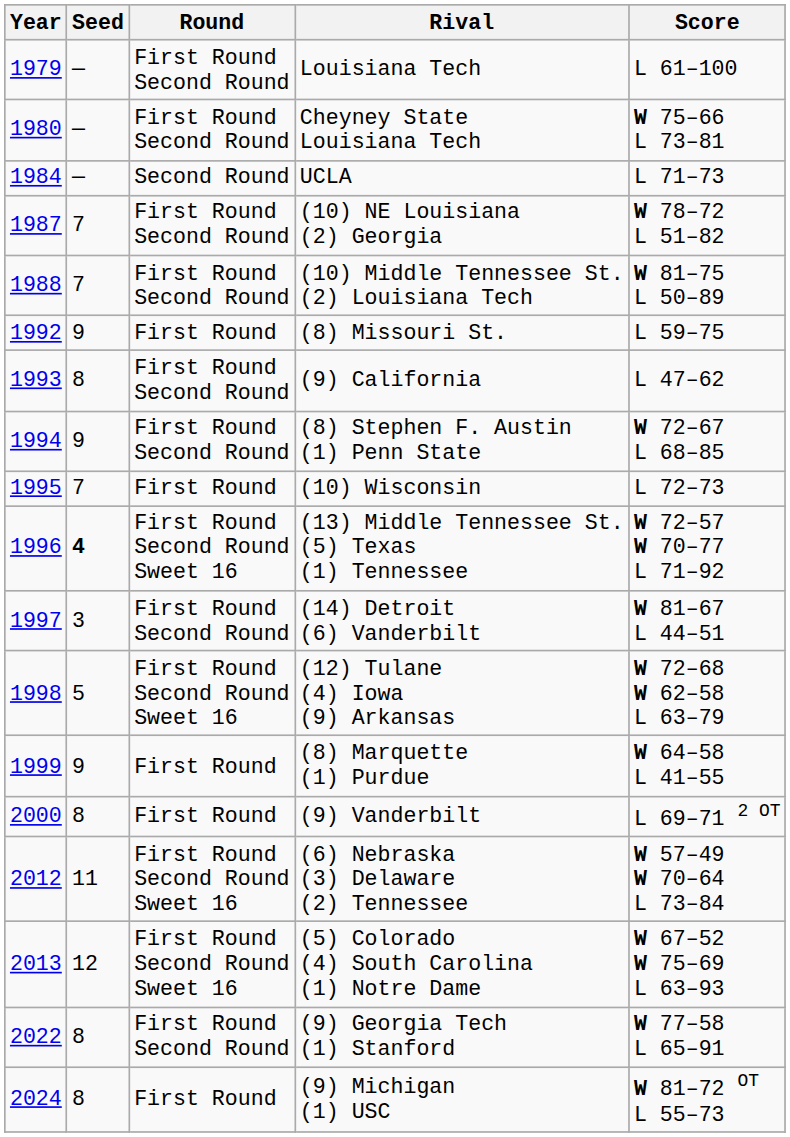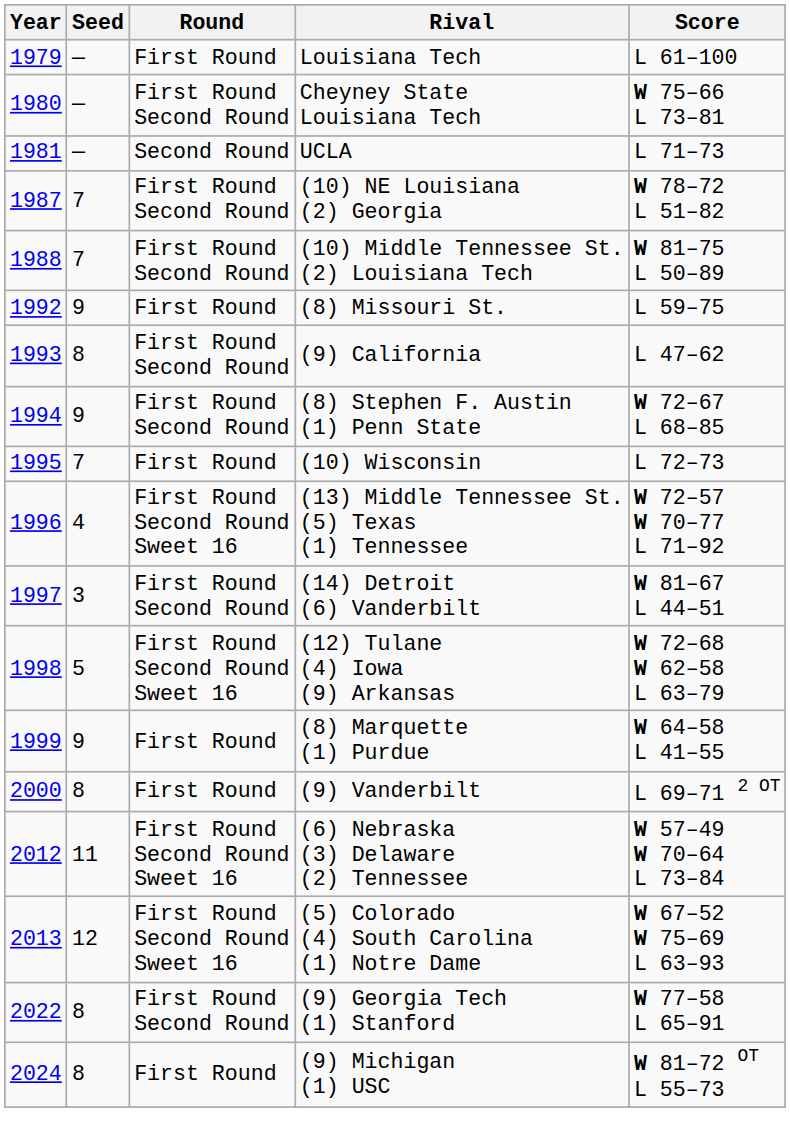(212, 70) First Round Second Round -> (205, 58) First Round
(36, 178) 1984 -> (36, 153) 1981
(79, 548) bold -> (79, 524) normal
